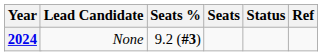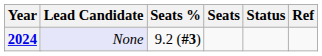(128, 39) no background -> (128, 39) lavender background
